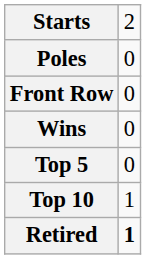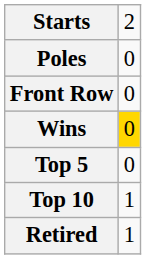(129, 128) no background -> (129, 128) gold background
(129, 235) bold -> (129, 235) normal
